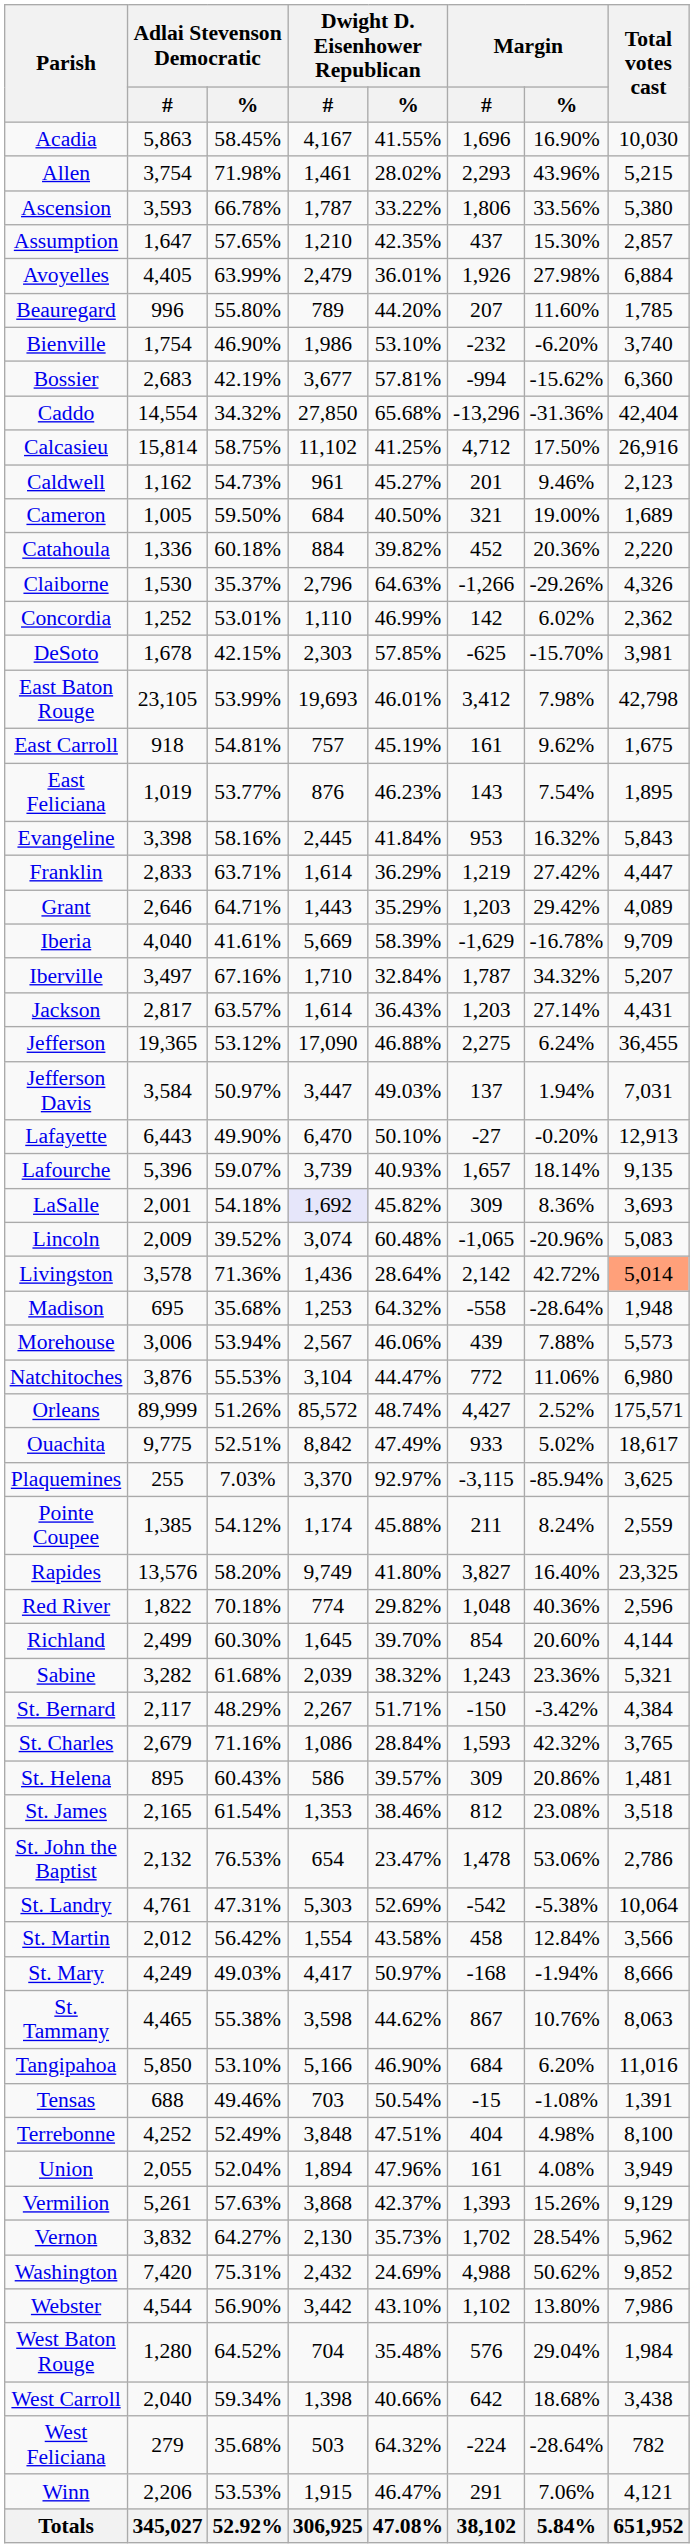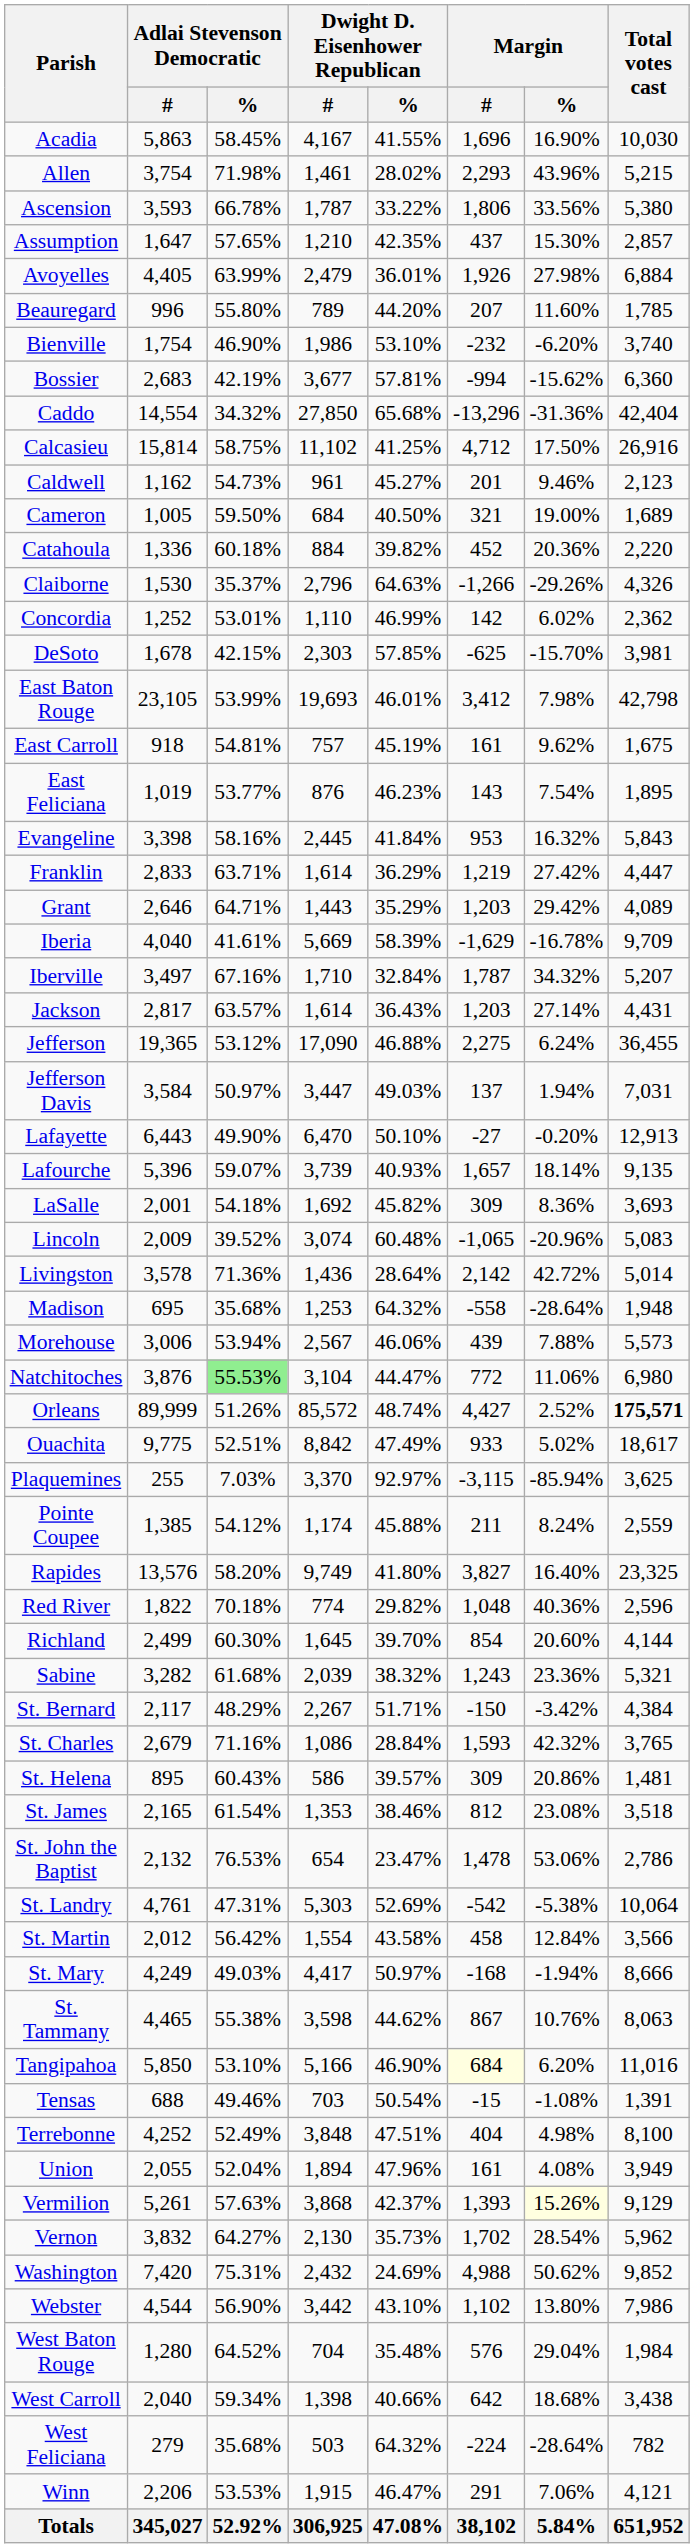(328, 1205) lavender background -> (328, 1205) no background
(648, 1273) lightsalmon background -> (648, 1273) no background
(248, 1376) no background -> (248, 1376) lightgreen background
(648, 1410) normal -> (648, 1410) bold
(486, 2065) no background -> (486, 2065) lightyellow background
(566, 2202) no background -> (566, 2202) lightyellow background
